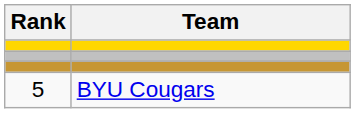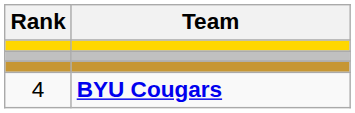(38, 89) 5 -> (38, 89) 4
(146, 89) normal -> (149, 89) bold
